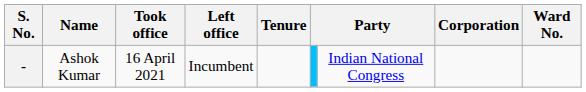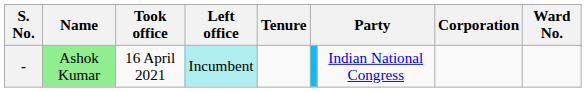(79, 66) no background -> (79, 66) lightgreen background
(221, 66) no background -> (221, 66) paleturquoise background
